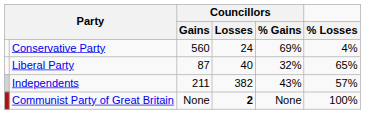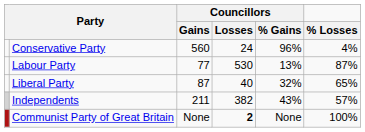(290, 48) 69% -> (290, 48) 96%
+ row: (44, 65)
